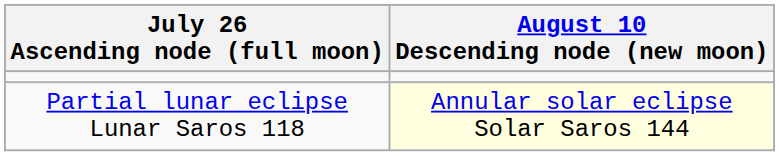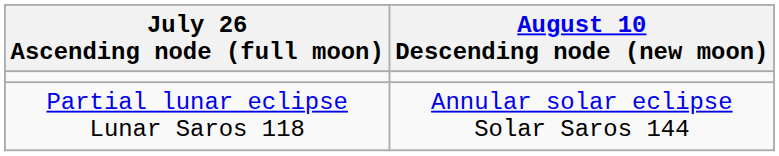(582, 116) lightyellow background -> (582, 116) no background
